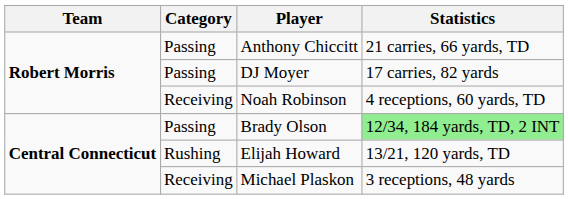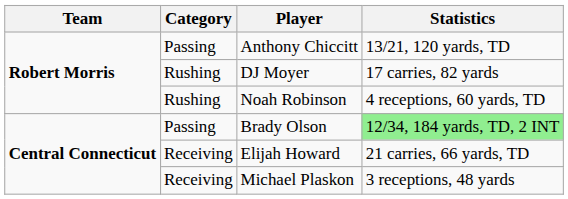(447, 45) 21 carries, 66 yards, TD -> (438, 45) 13/21, 120 yards, TD
(190, 72) Passing -> (192, 72) Rushing
(198, 99) Receiving -> (192, 99) Rushing
(192, 153) Rushing -> (198, 153) Receiving
(438, 153) 13/21, 120 yards, TD -> (447, 153) 21 carries, 66 yards, TD
